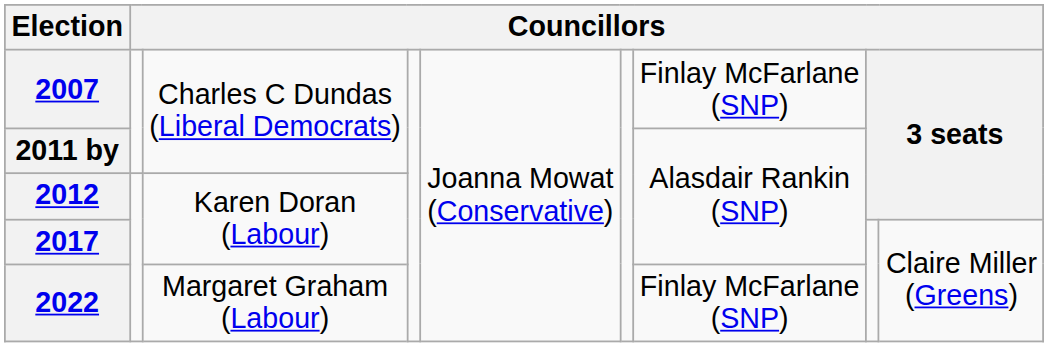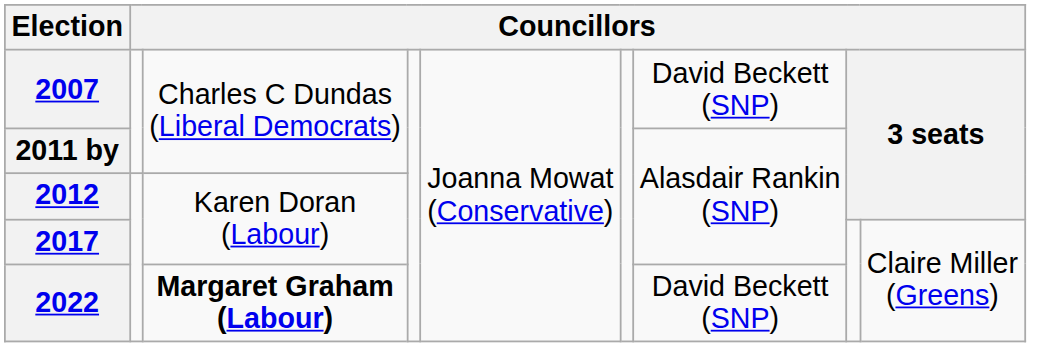(750, 88) Finlay McFarlane (SNP) -> (740, 88) David Beckett (SNP)
(275, 302) normal -> (275, 302) bold
(750, 302) Finlay McFarlane (SNP) -> (740, 302) David Beckett (SNP)
